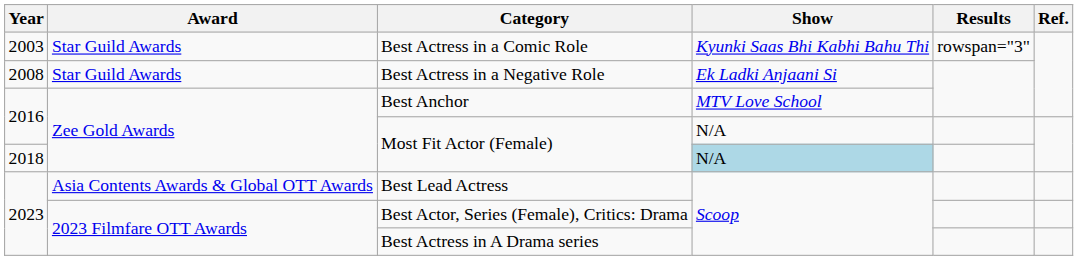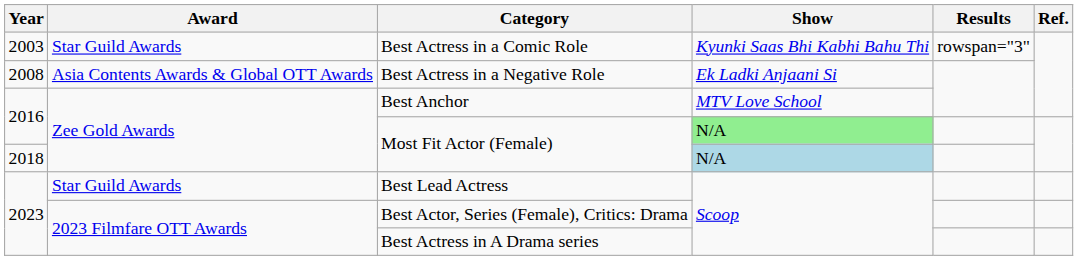(117, 74) Star Guild Awards -> (212, 74) Asia Contents Awards & Global OTT Awards
(711, 130) no background -> (711, 130) lightgreen background
(212, 185) Asia Contents Awards & Global OTT Awards -> (117, 185) Star Guild Awards
